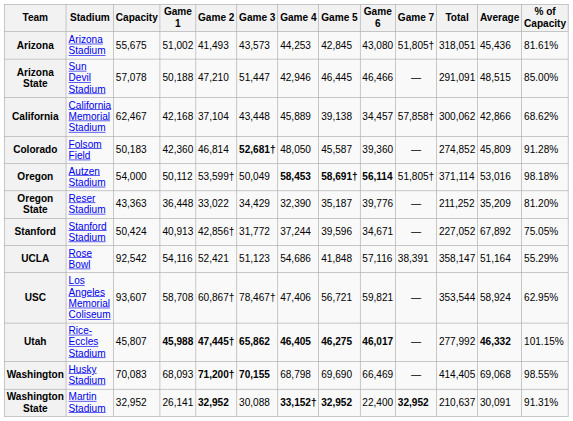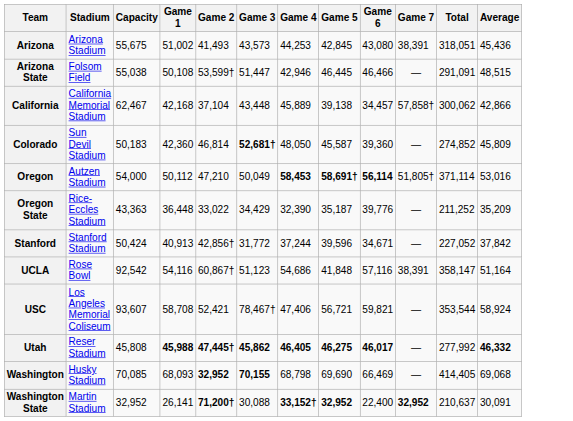- column: (545, 18)
(416, 45) 51,805† -> (413, 45) 38,391
(87, 78) Sun Devil Stadium -> (85, 72) Folsom Field
(131, 78) 57,078 -> (131, 72) 55,038
(178, 78) 50,188 -> (178, 72) 50,108
(213, 78) 47,210 -> (216, 72) 53,599†
(85, 150) Folsom Field -> (87, 144) Sun Devil Stadium
(216, 177) 53,599† -> (213, 177) 47,210
(87, 204) Reser Stadium -> (87, 210) Rice-Eccles Stadium
(495, 232) 67,892 -> (495, 243) 37,842
(213, 259) 52,421 -> (216, 270) 60,867†
(216, 298) 60,867† -> (213, 309) 52,421
(87, 342) Rice-Eccles Stadium -> (87, 348) Reser Stadium
(131, 342) 45,807 -> (131, 348) 45,808
(254, 342) 65,862 -> (254, 348) 45,862
(131, 375) 70,083 -> (131, 375) 70,085
(216, 375) 71,200† -> (213, 375) 32,952
(213, 402) 32,952 -> (216, 402) 71,200†
